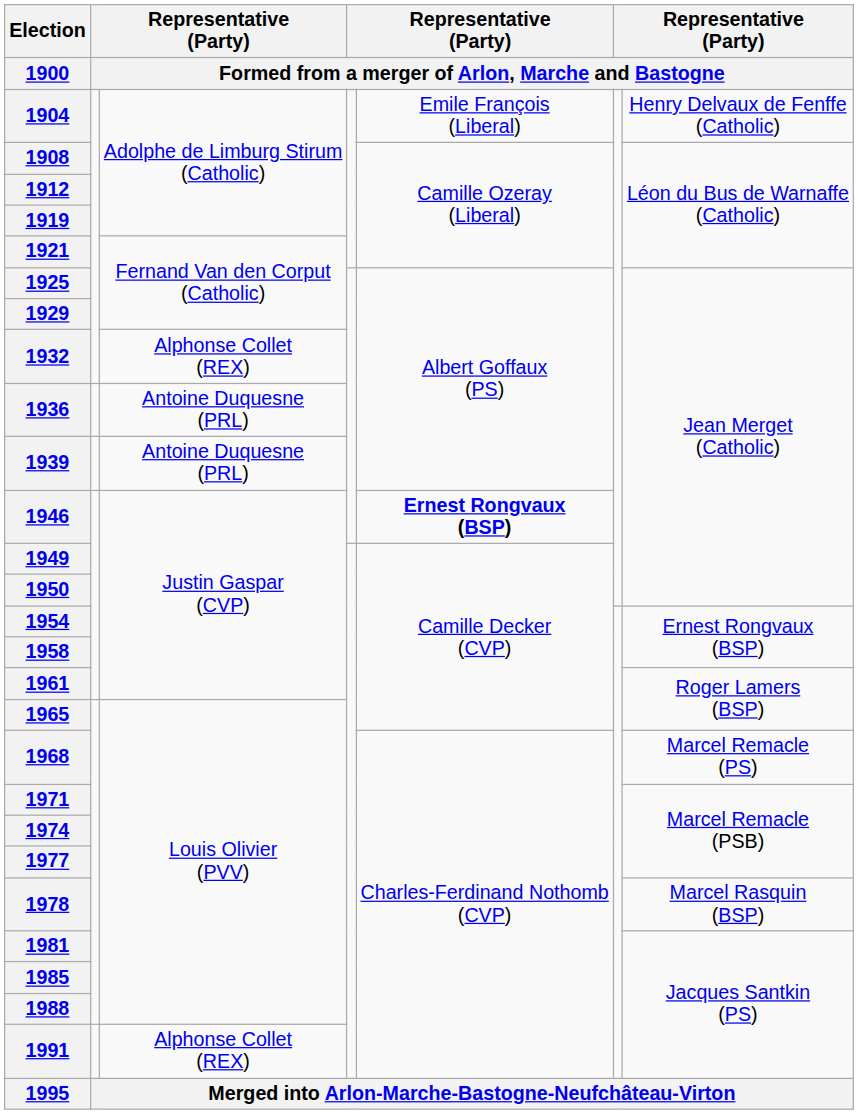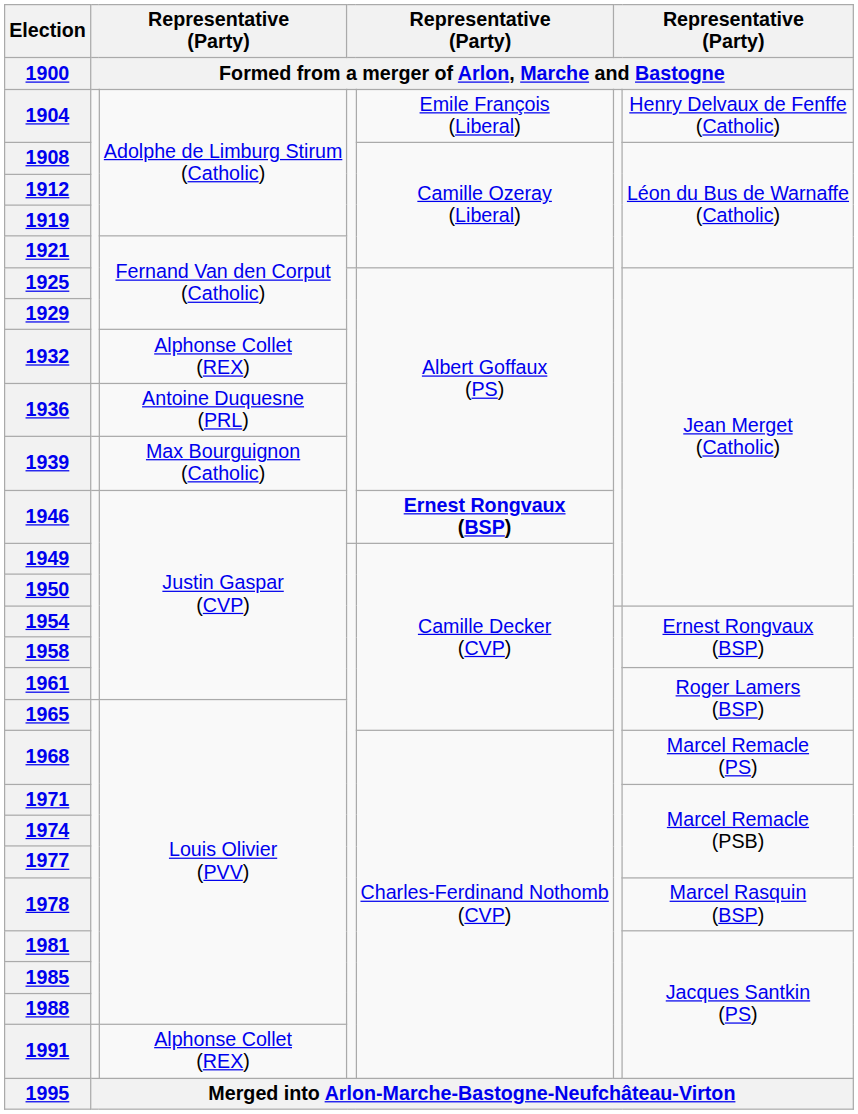(223, 463) Antoine Duquesne (PRL) -> (223, 463) Max Bourguignon (Catholic)
